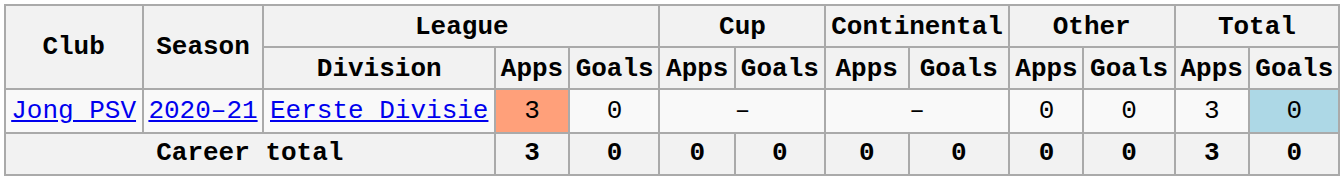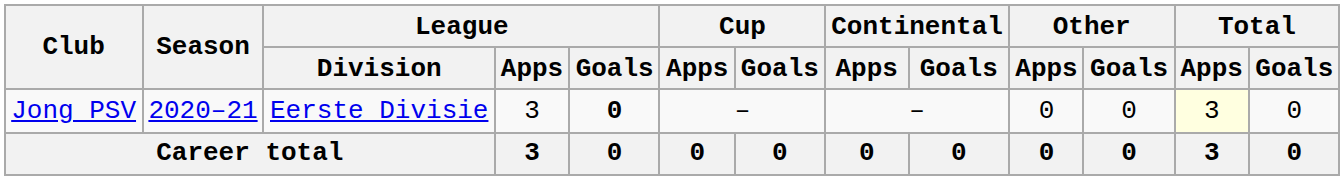(532, 111) lightsalmon background -> (532, 111) no background
(615, 111) normal -> (615, 111) bold
(1212, 111) no background -> (1212, 111) lightyellow background
(1294, 111) lightblue background -> (1294, 111) no background
